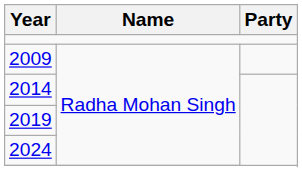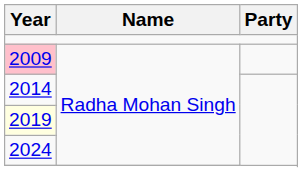(30, 59) no background -> (30, 59) pink background
(30, 119) no background -> (30, 119) lightyellow background
